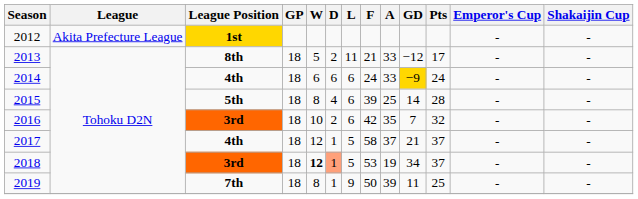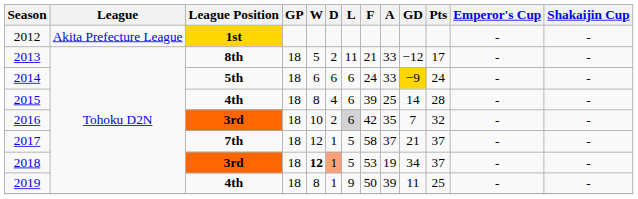(234, 78) 4th -> (234, 78) 5th
(234, 99) 5th -> (234, 99) 4th
(351, 120) no background -> (351, 120) lightgrey background
(234, 141) 4th -> (234, 141) 7th
(234, 183) 7th -> (234, 183) 4th
